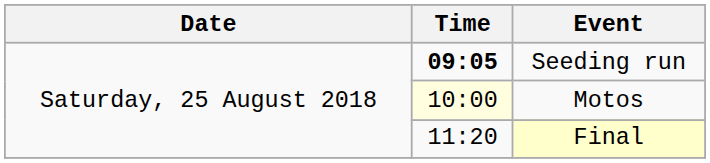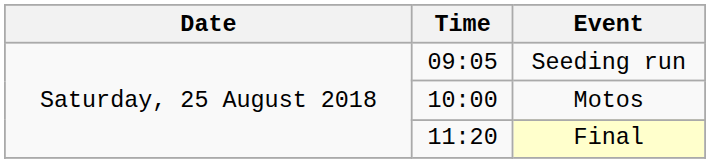(463, 62) bold -> (463, 62) normal
(463, 100) lightyellow background -> (463, 100) no background
